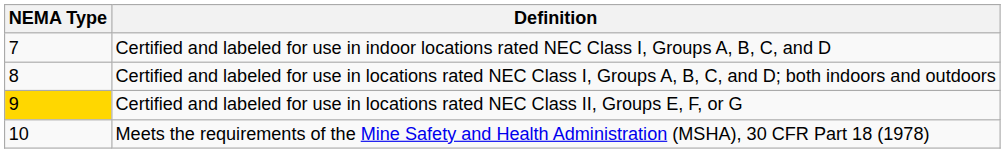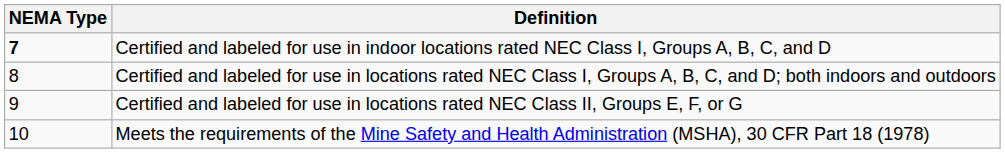(14, 47) normal -> (14, 47) bold
(14, 104) gold background -> (14, 104) no background
